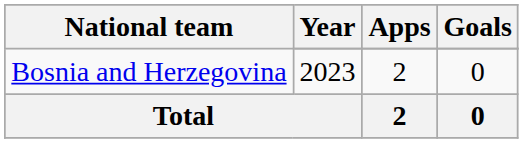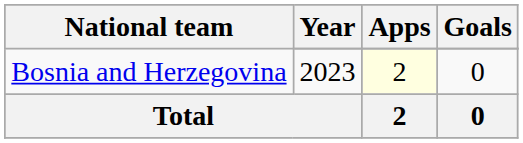(400, 71) no background -> (400, 71) lightyellow background
